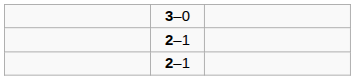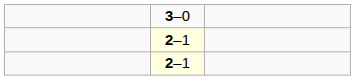(177, 39) no background -> (177, 39) lightyellow background
(177, 63) no background -> (177, 63) lightyellow background
